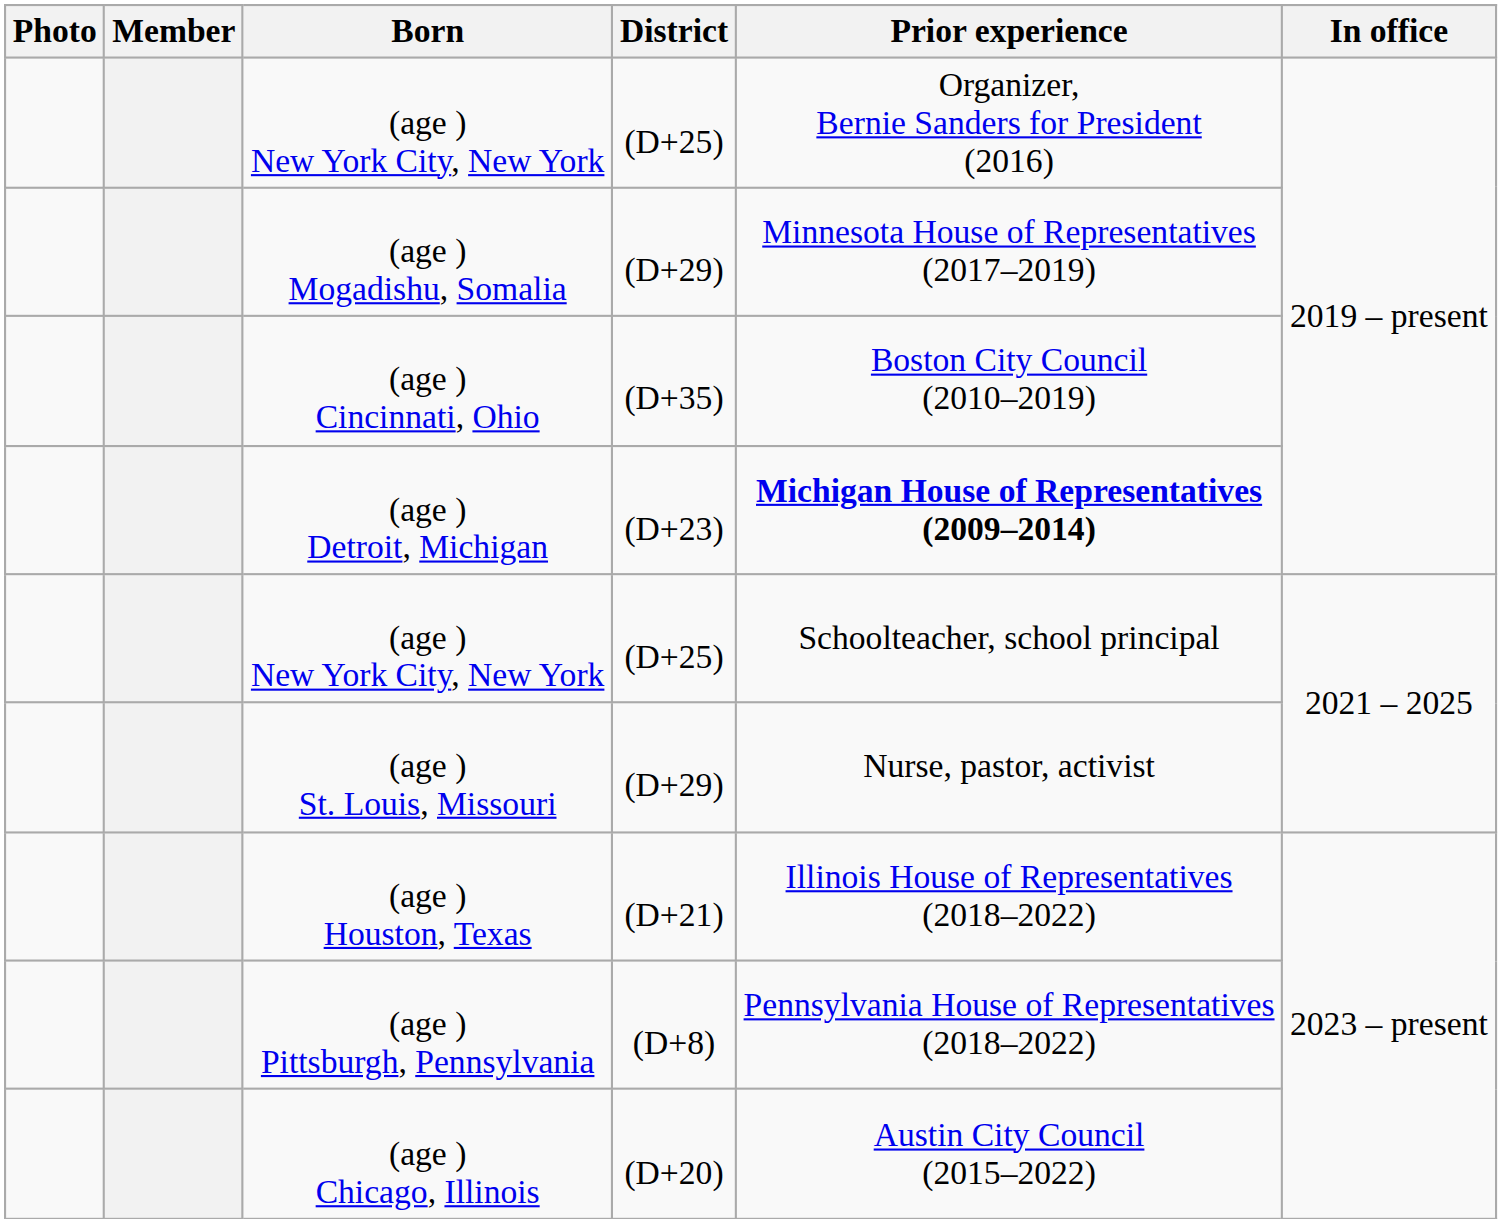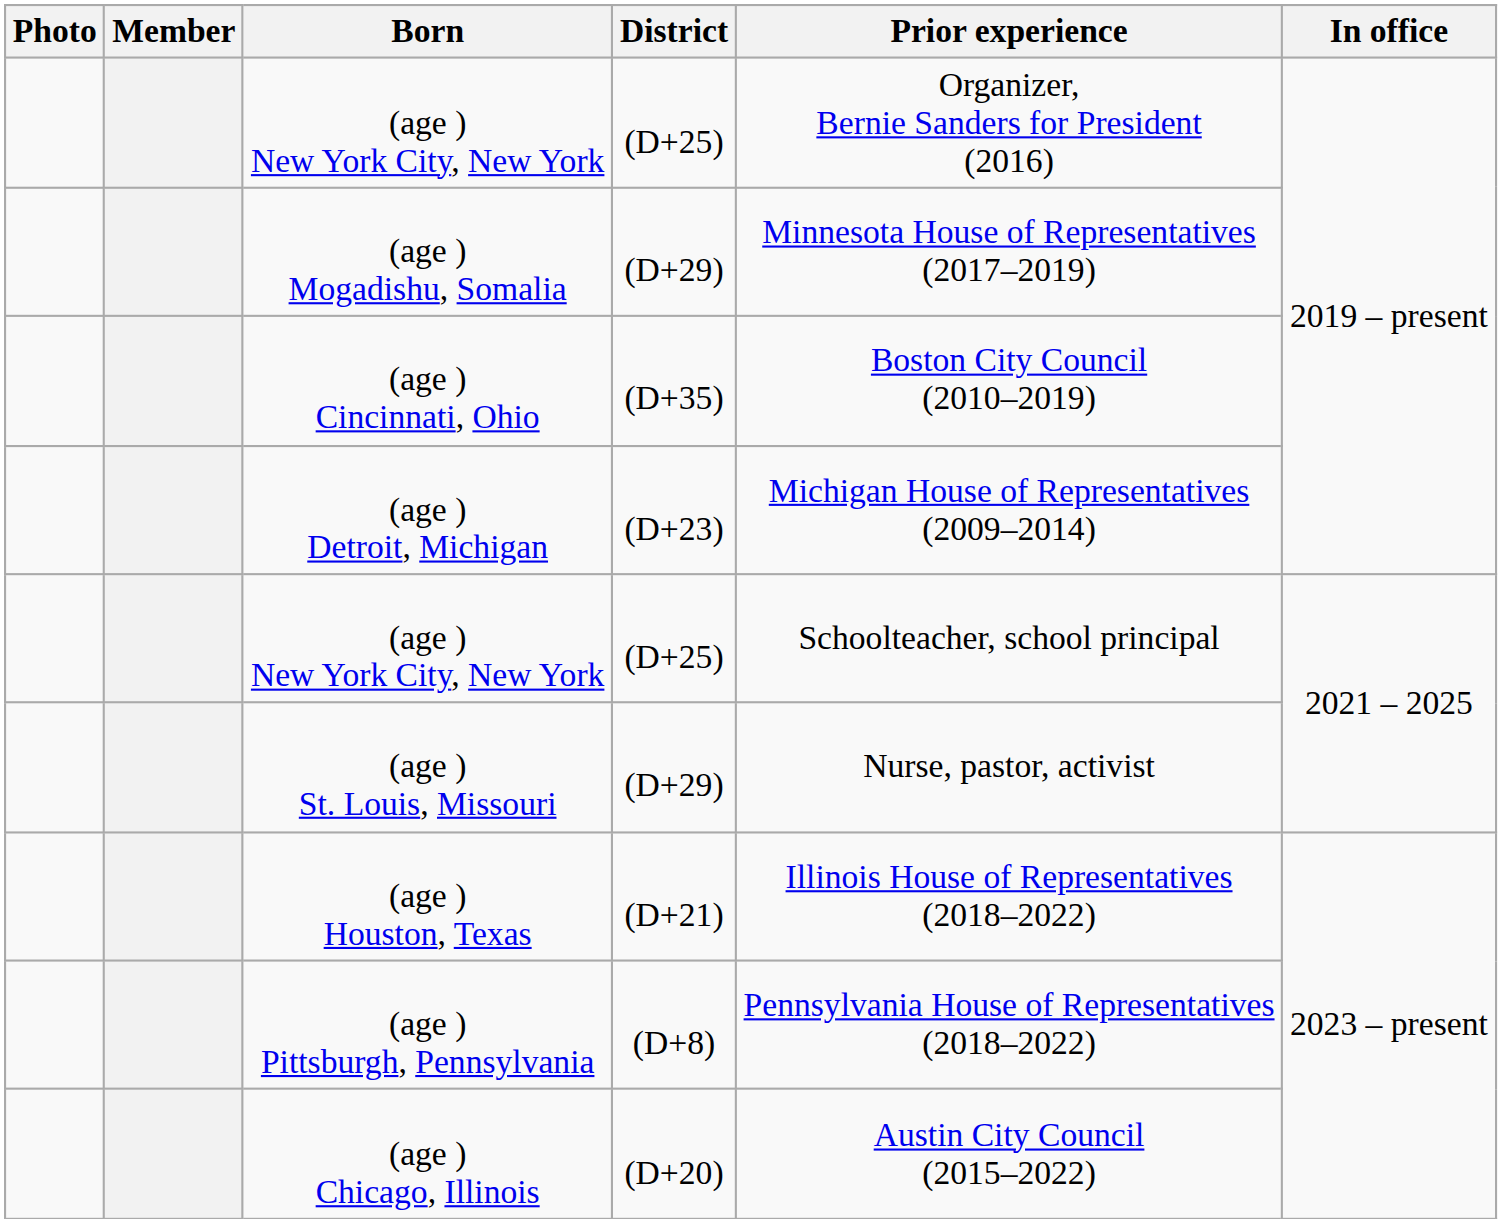(1009, 508) bold -> (1009, 508) normal
